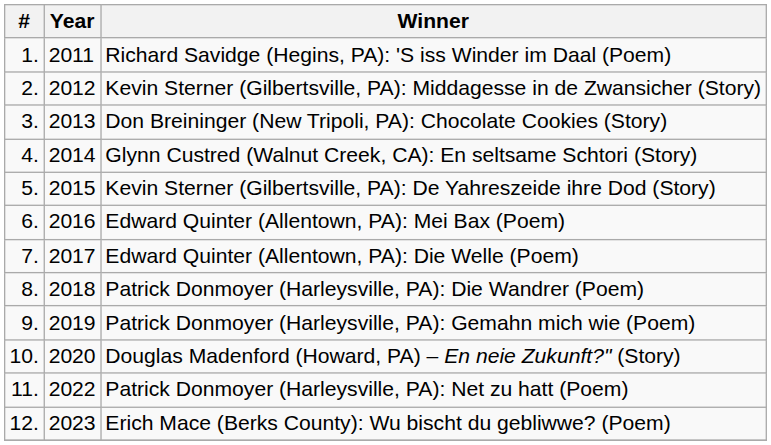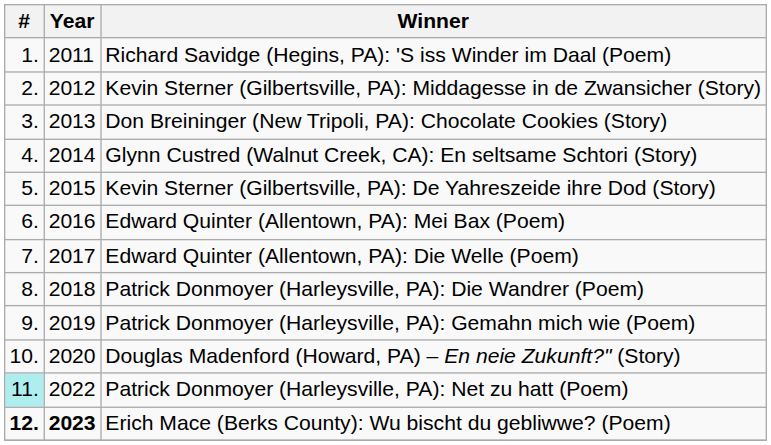(25, 389) no background -> (25, 389) paleturquoise background
(24, 423) normal -> (24, 423) bold
(72, 423) normal -> (72, 423) bold
